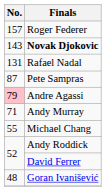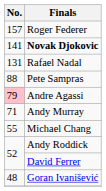(15, 46) 143 -> (15, 46) 141
(12, 79) 87 -> (12, 79) 88
